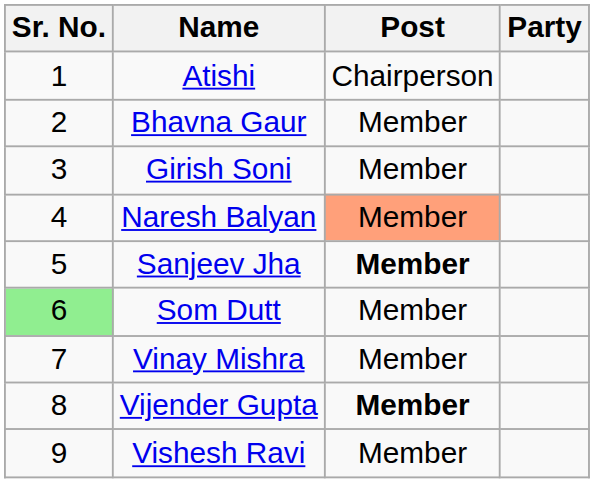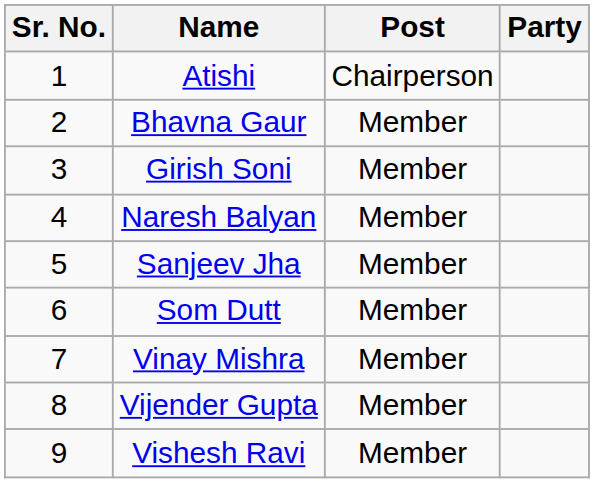(413, 216) lightsalmon background -> (413, 216) no background
(413, 264) bold -> (413, 264) normal
(59, 311) lightgreen background -> (59, 311) no background
(413, 405) bold -> (413, 405) normal
